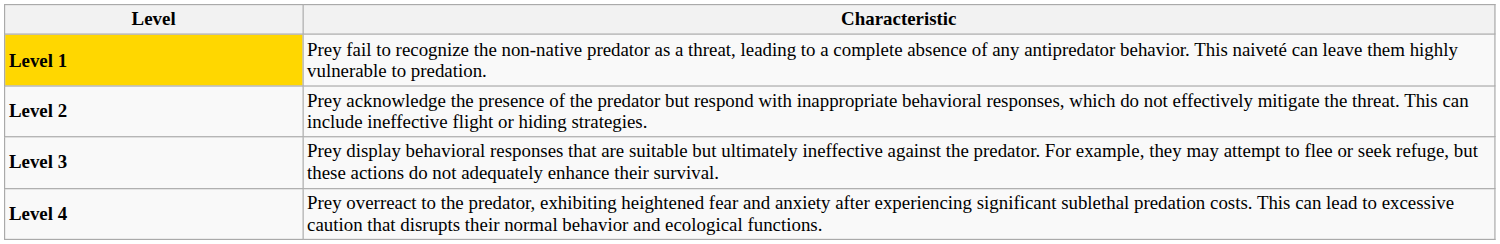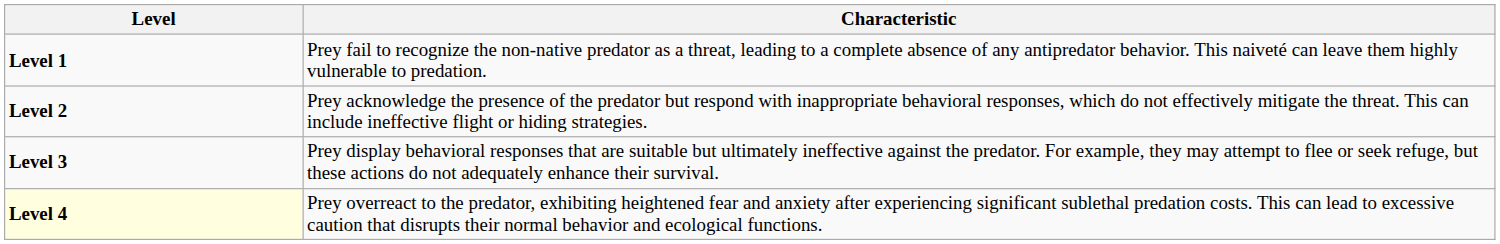(38, 60) gold background -> (38, 60) no background
(38, 213) no background -> (38, 213) lightyellow background
